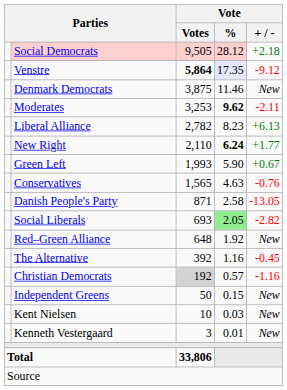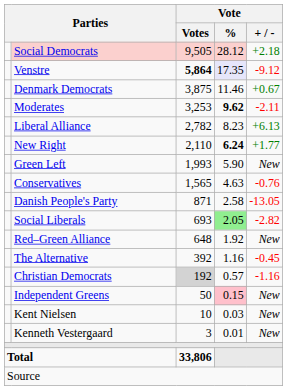(269, 88) New -> (266, 88) +0.67
(266, 164) +0.67 -> (269, 164) New
(233, 295) no background -> (233, 295) pink background
